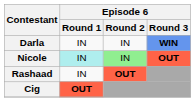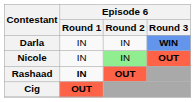(82, 58) paleturquoise background -> (82, 58) no background
(82, 74) normal -> (82, 74) bold
